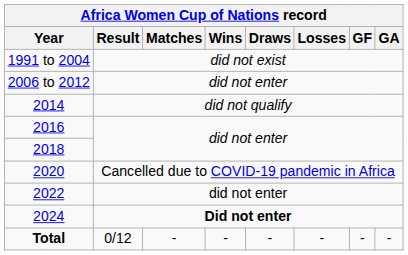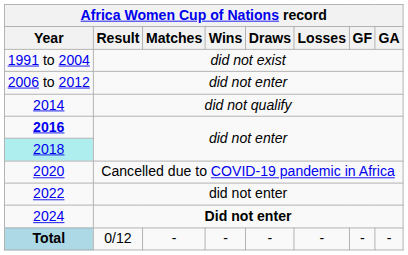(49, 127) normal -> (49, 127) bold
(49, 149) no background -> (49, 149) paleturquoise background
(49, 238) no background -> (49, 238) lightblue background
